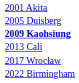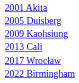(38, 34) bold -> (36, 34) normal
